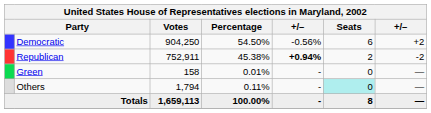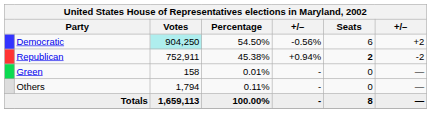(182, 42) no background -> (182, 42) paleturquoise background
(305, 57) bold -> (305, 57) normal
(370, 57) normal -> (370, 57) bold
(370, 87) paleturquoise background -> (370, 87) no background
